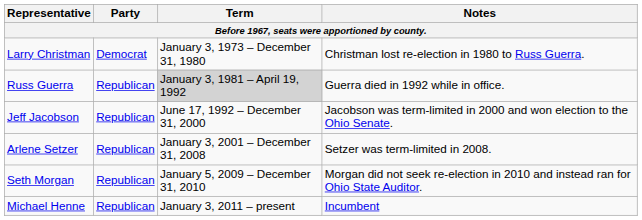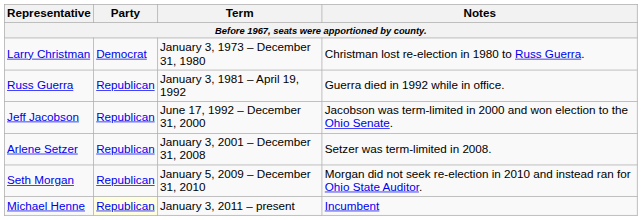(229, 85) lightgrey background -> (229, 85) no background
(125, 206) no background -> (125, 206) lightyellow background
